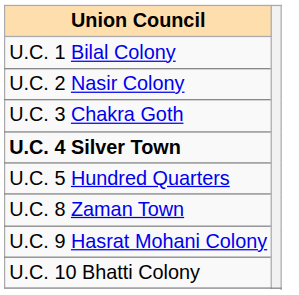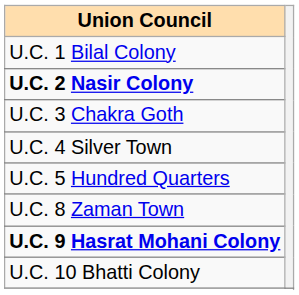(97, 84) normal -> (101, 84) bold
(95, 146) bold -> (91, 146) normal
(138, 241) normal -> (145, 241) bold
